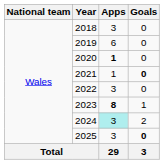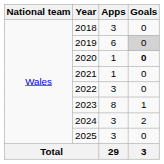(144, 43) no background -> (144, 43) lightgrey background
(113, 58) bold -> (113, 58) normal
(144, 58) normal -> (144, 58) bold
(144, 74) bold -> (144, 74) normal
(113, 105) bold -> (113, 105) normal
(113, 120) paleturquoise background -> (113, 120) no background
(144, 136) bold -> (144, 136) normal
